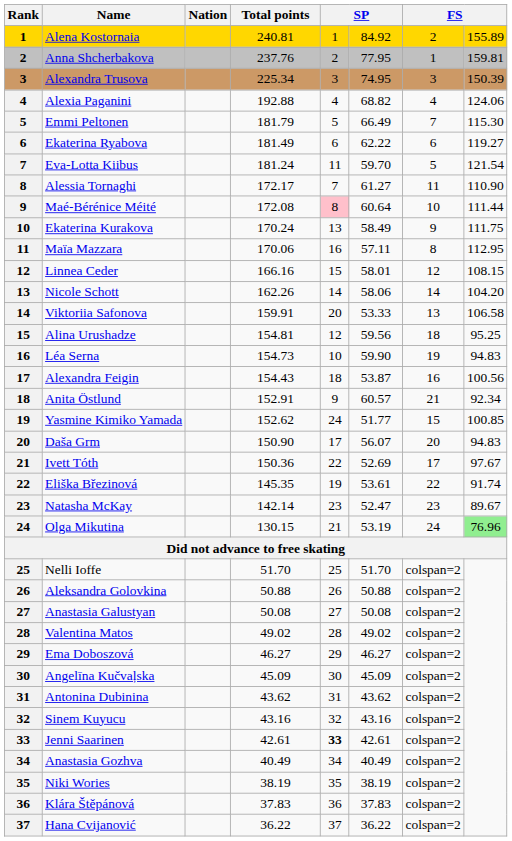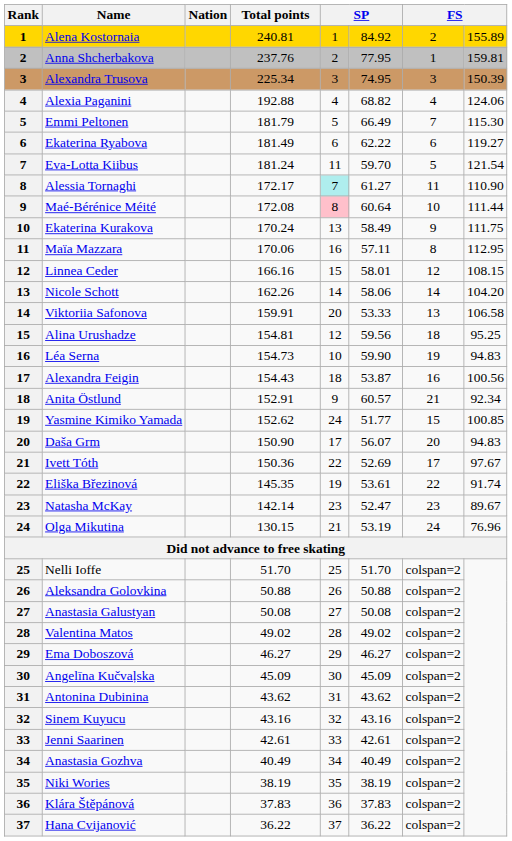(335, 185) no background -> (335, 185) paleturquoise background
(486, 526) lightgreen background -> (486, 526) no background
(335, 739) bold -> (335, 739) normal
